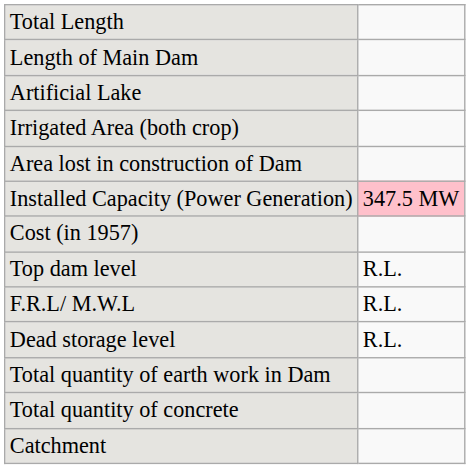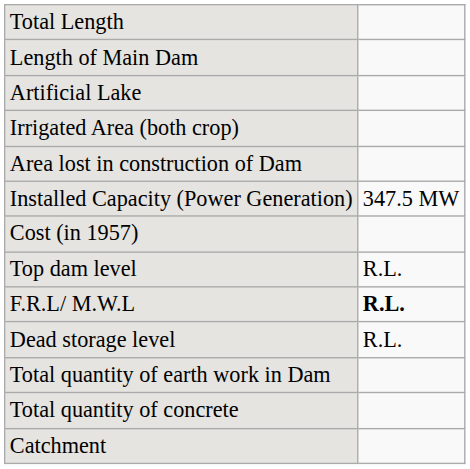(411, 198) pink background -> (411, 198) no background
(383, 304) normal -> (384, 304) bold
